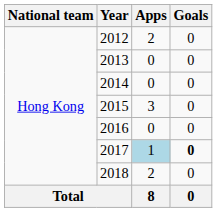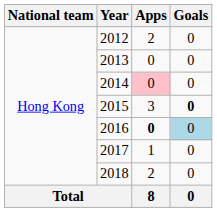(151, 83) no background -> (151, 83) pink background
(191, 106) normal -> (191, 106) bold
(151, 128) normal -> (151, 128) bold
(191, 128) no background -> (191, 128) lightblue background
(151, 151) lightblue background -> (151, 151) no background
(191, 151) bold -> (191, 151) normal
